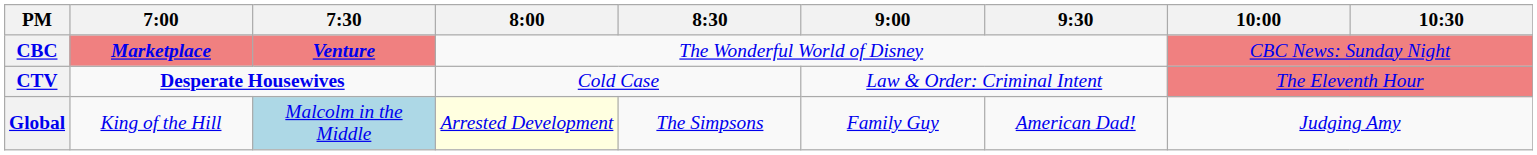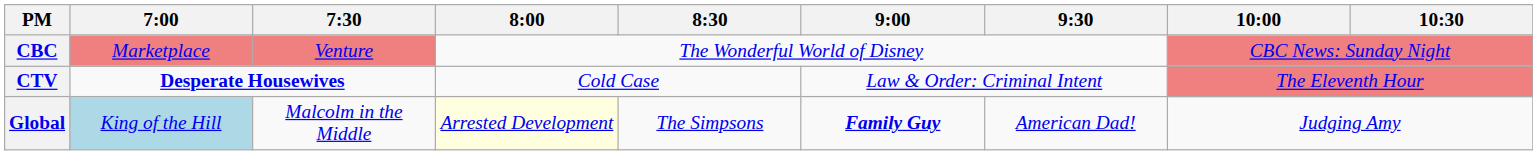(161, 50) bold -> (161, 50) normal
(344, 50) bold -> (344, 50) normal
(161, 122) no background -> (161, 122) lightblue background
(344, 122) lightblue background -> (344, 122) no background
(893, 122) normal -> (893, 122) bold
